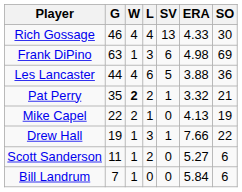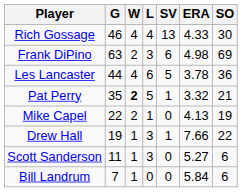(134, 55) 1 -> (134, 55) 2
(196, 75) 3.88 -> (196, 75) 3.78
(150, 95) 2 -> (150, 95) 5
(150, 156) 2 -> (150, 156) 3
